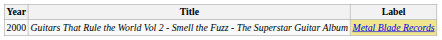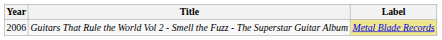(16, 27) 2000 -> (16, 27) 2006
